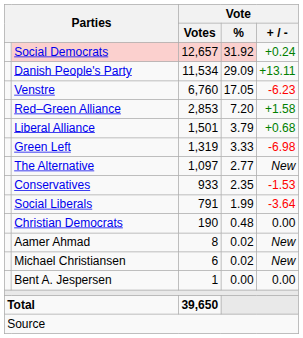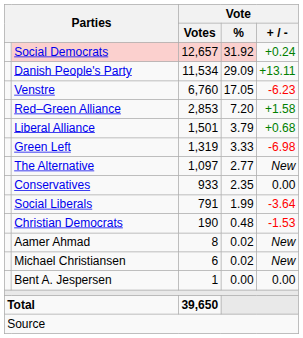(282, 185) -1.53 -> (284, 185) 0.00
(284, 223) 0.00 -> (282, 223) -1.53
